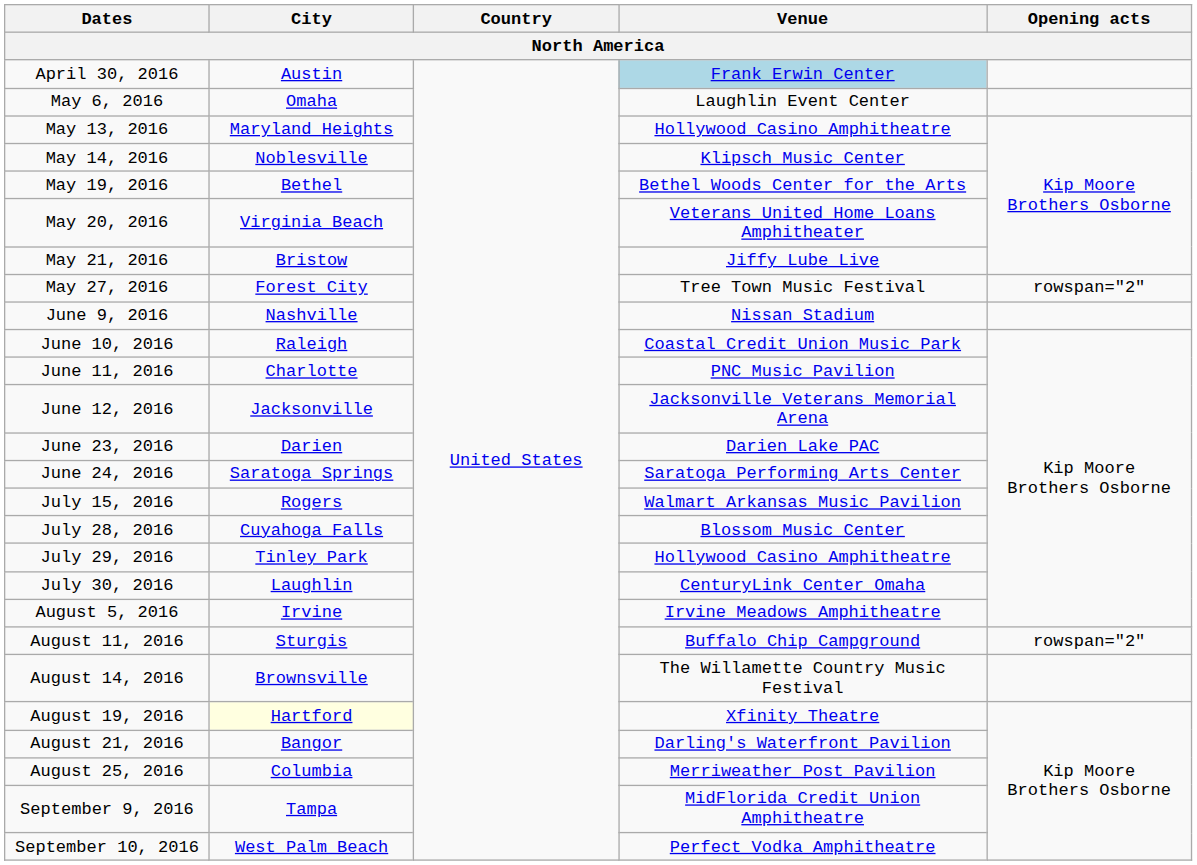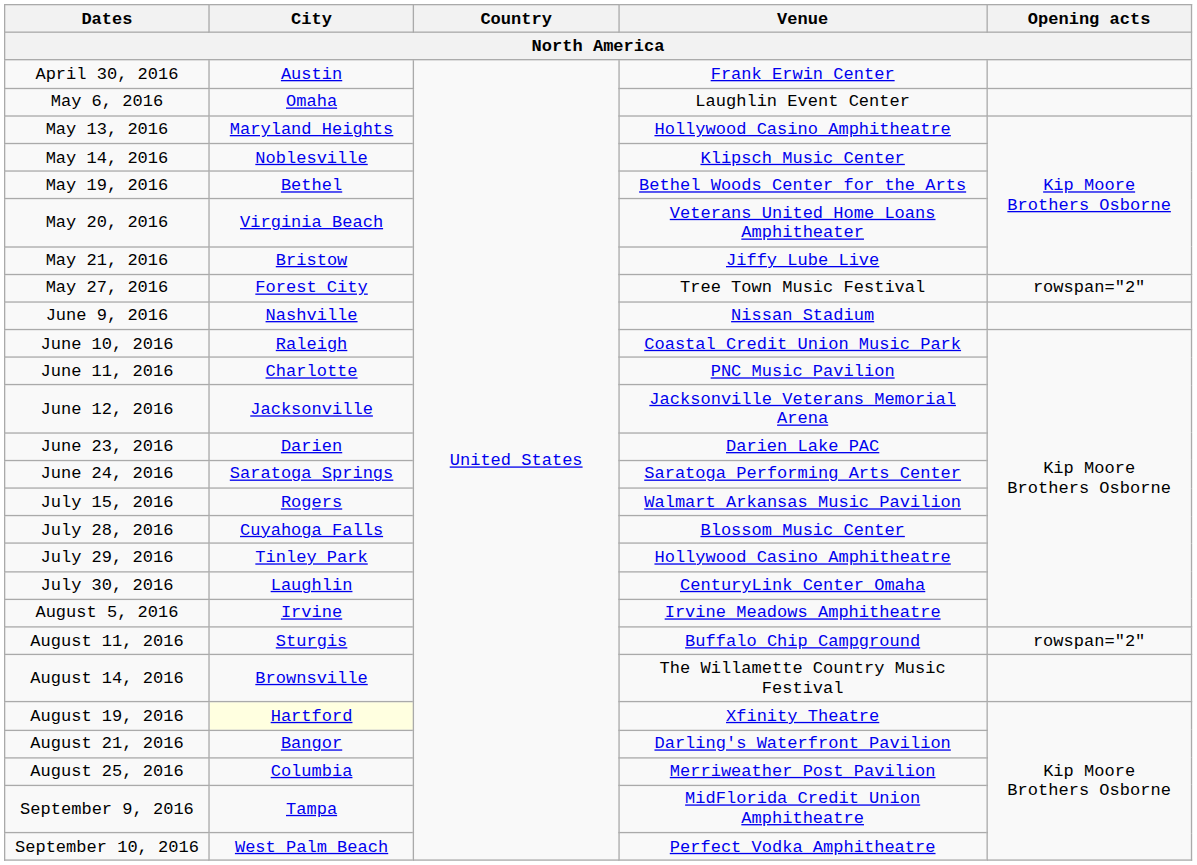(803, 74) lightblue background -> (803, 74) no background
